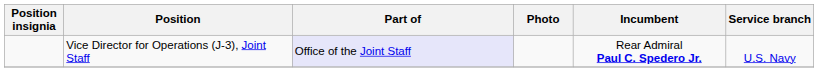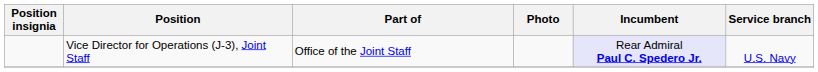(353, 51) lavender background -> (353, 51) no background
(649, 51) no background -> (649, 51) lavender background
